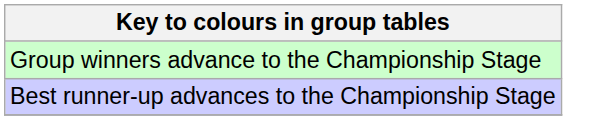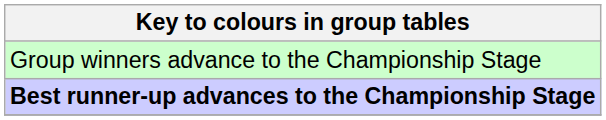(283, 96) normal -> (303, 96) bold
